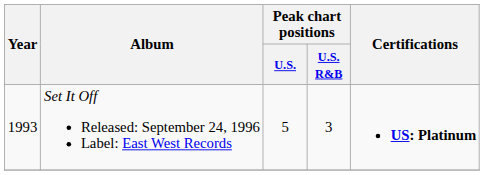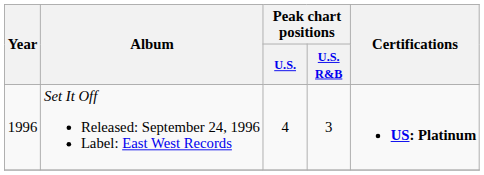(23, 127) 1993 -> (23, 127) 1996
(285, 127) 5 -> (285, 127) 4
